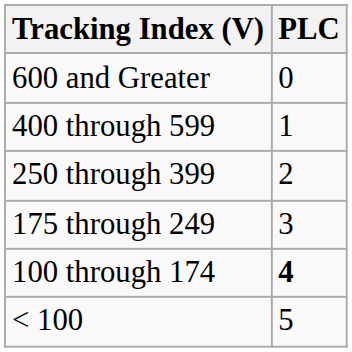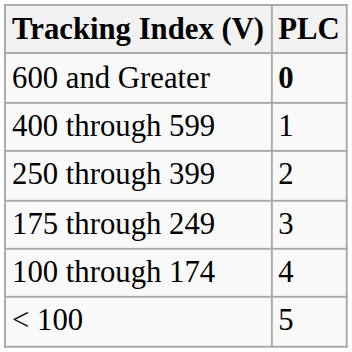(286, 77) normal -> (286, 77) bold
(286, 272) bold -> (286, 272) normal
